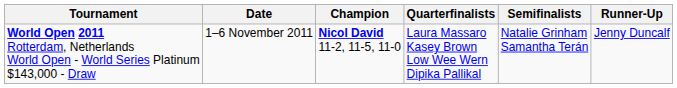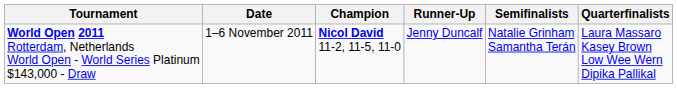columns swapped: (632, 14) <-> (451, 14)
